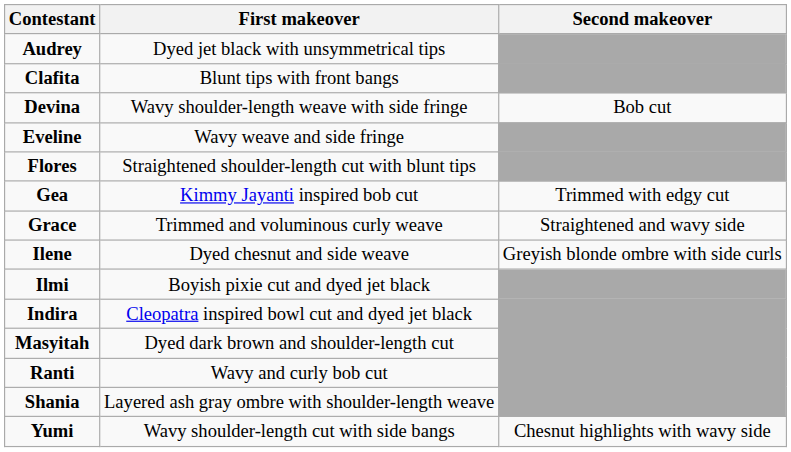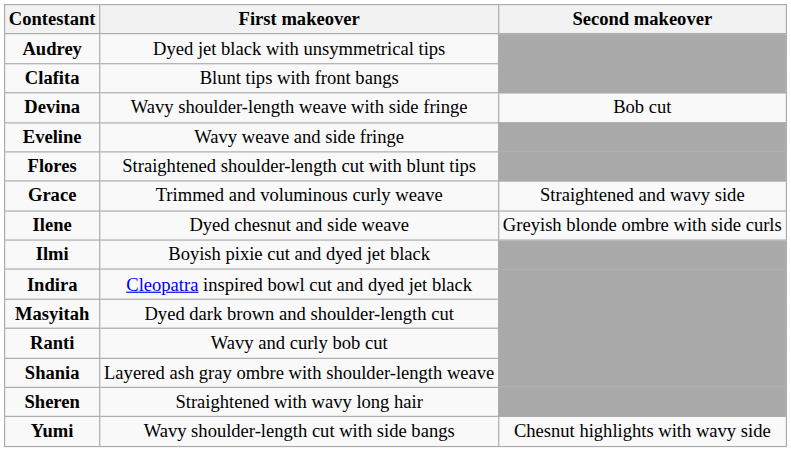- row: (52, 195)
+ row: (52, 401)
